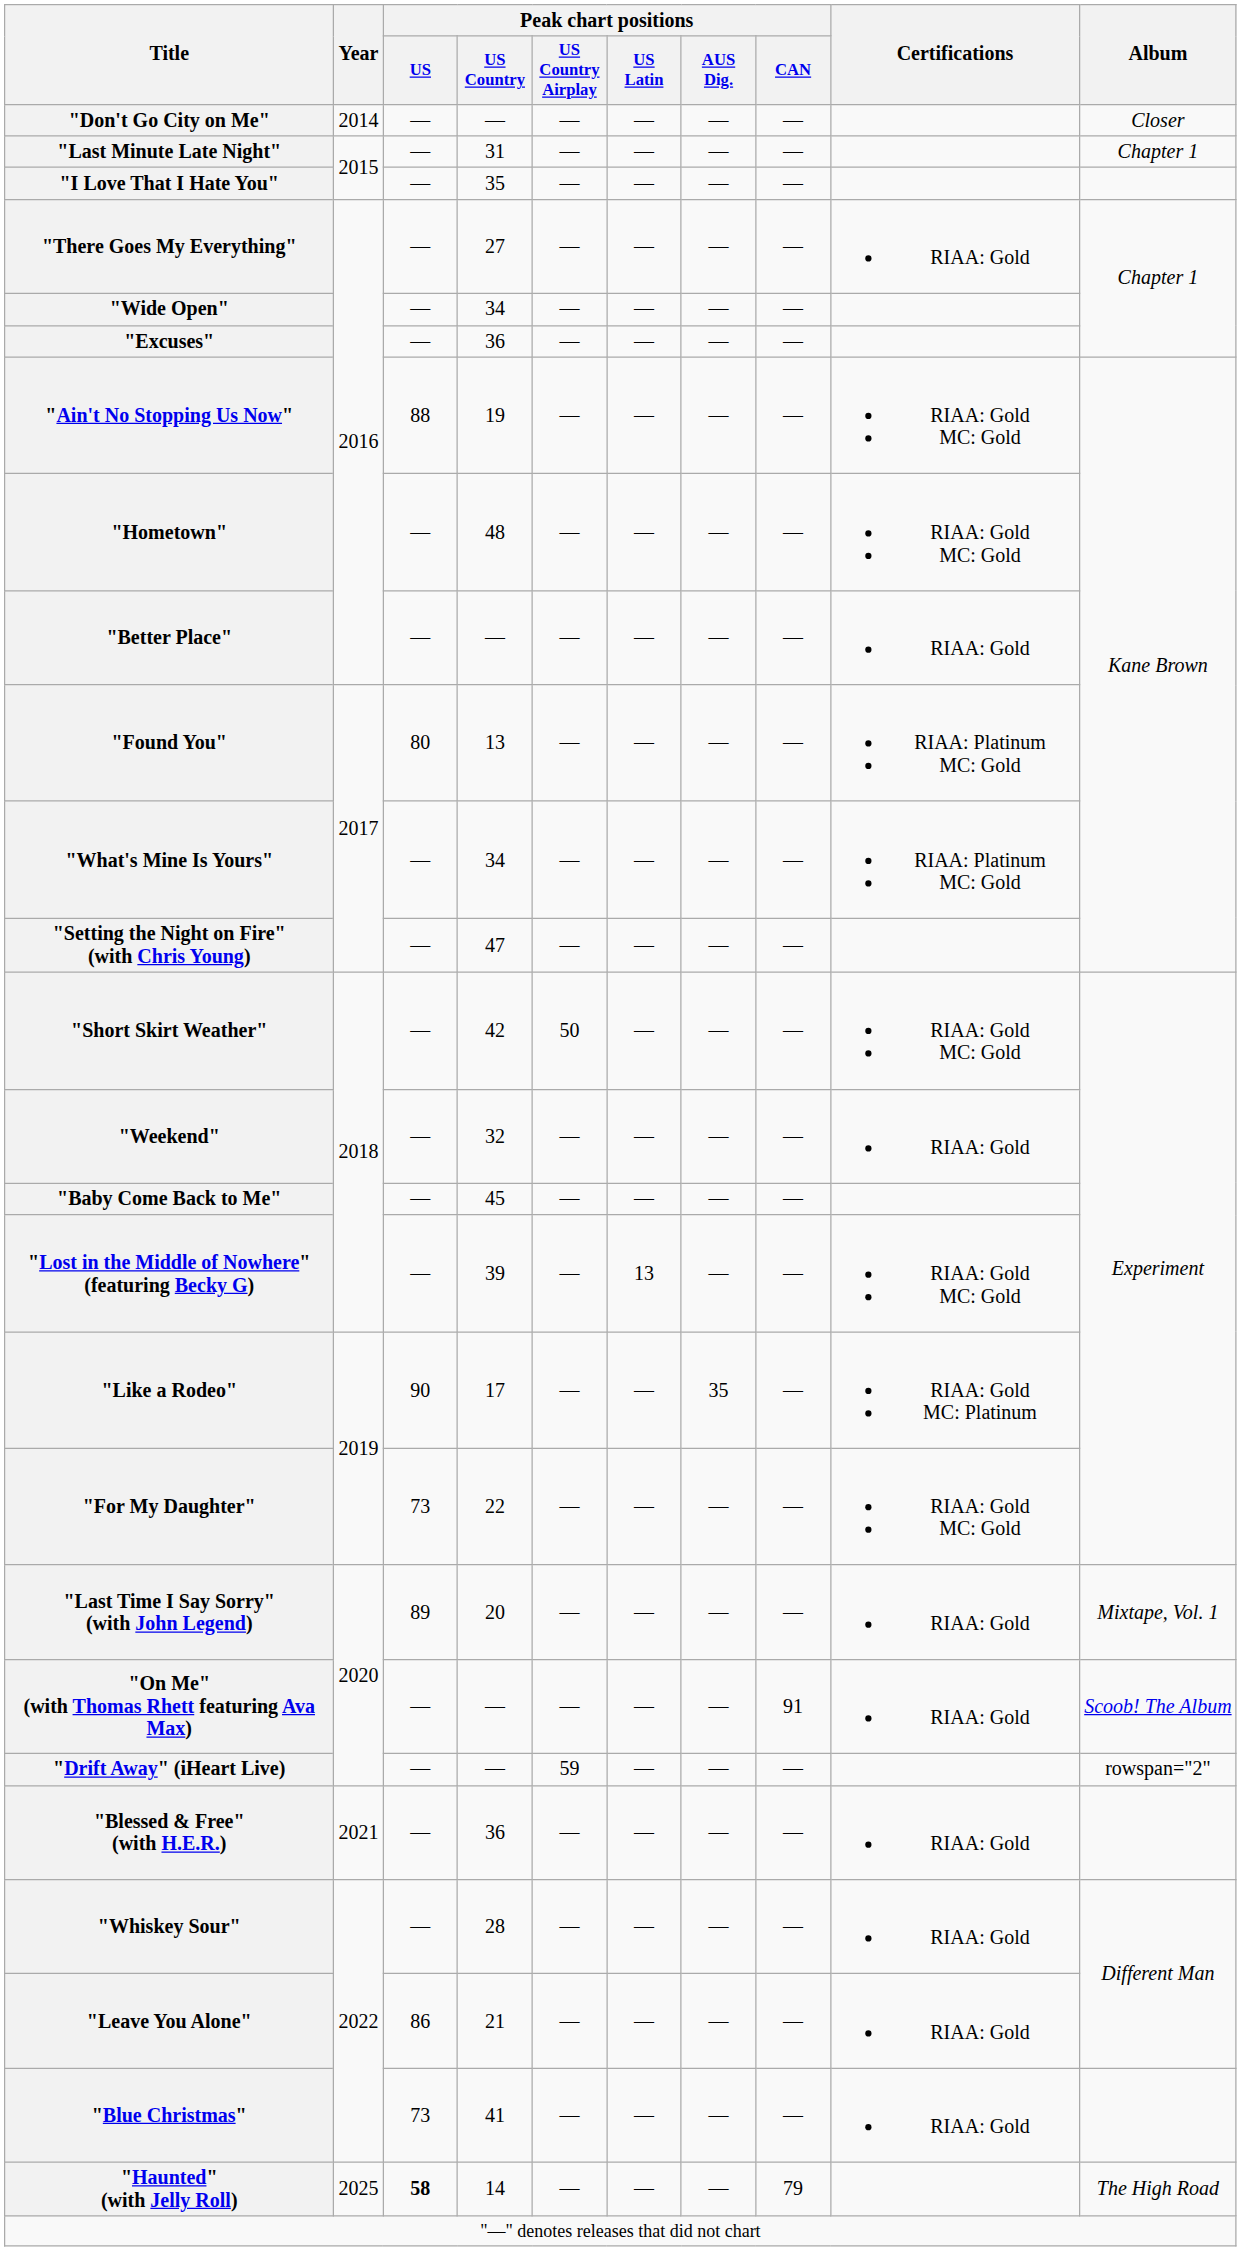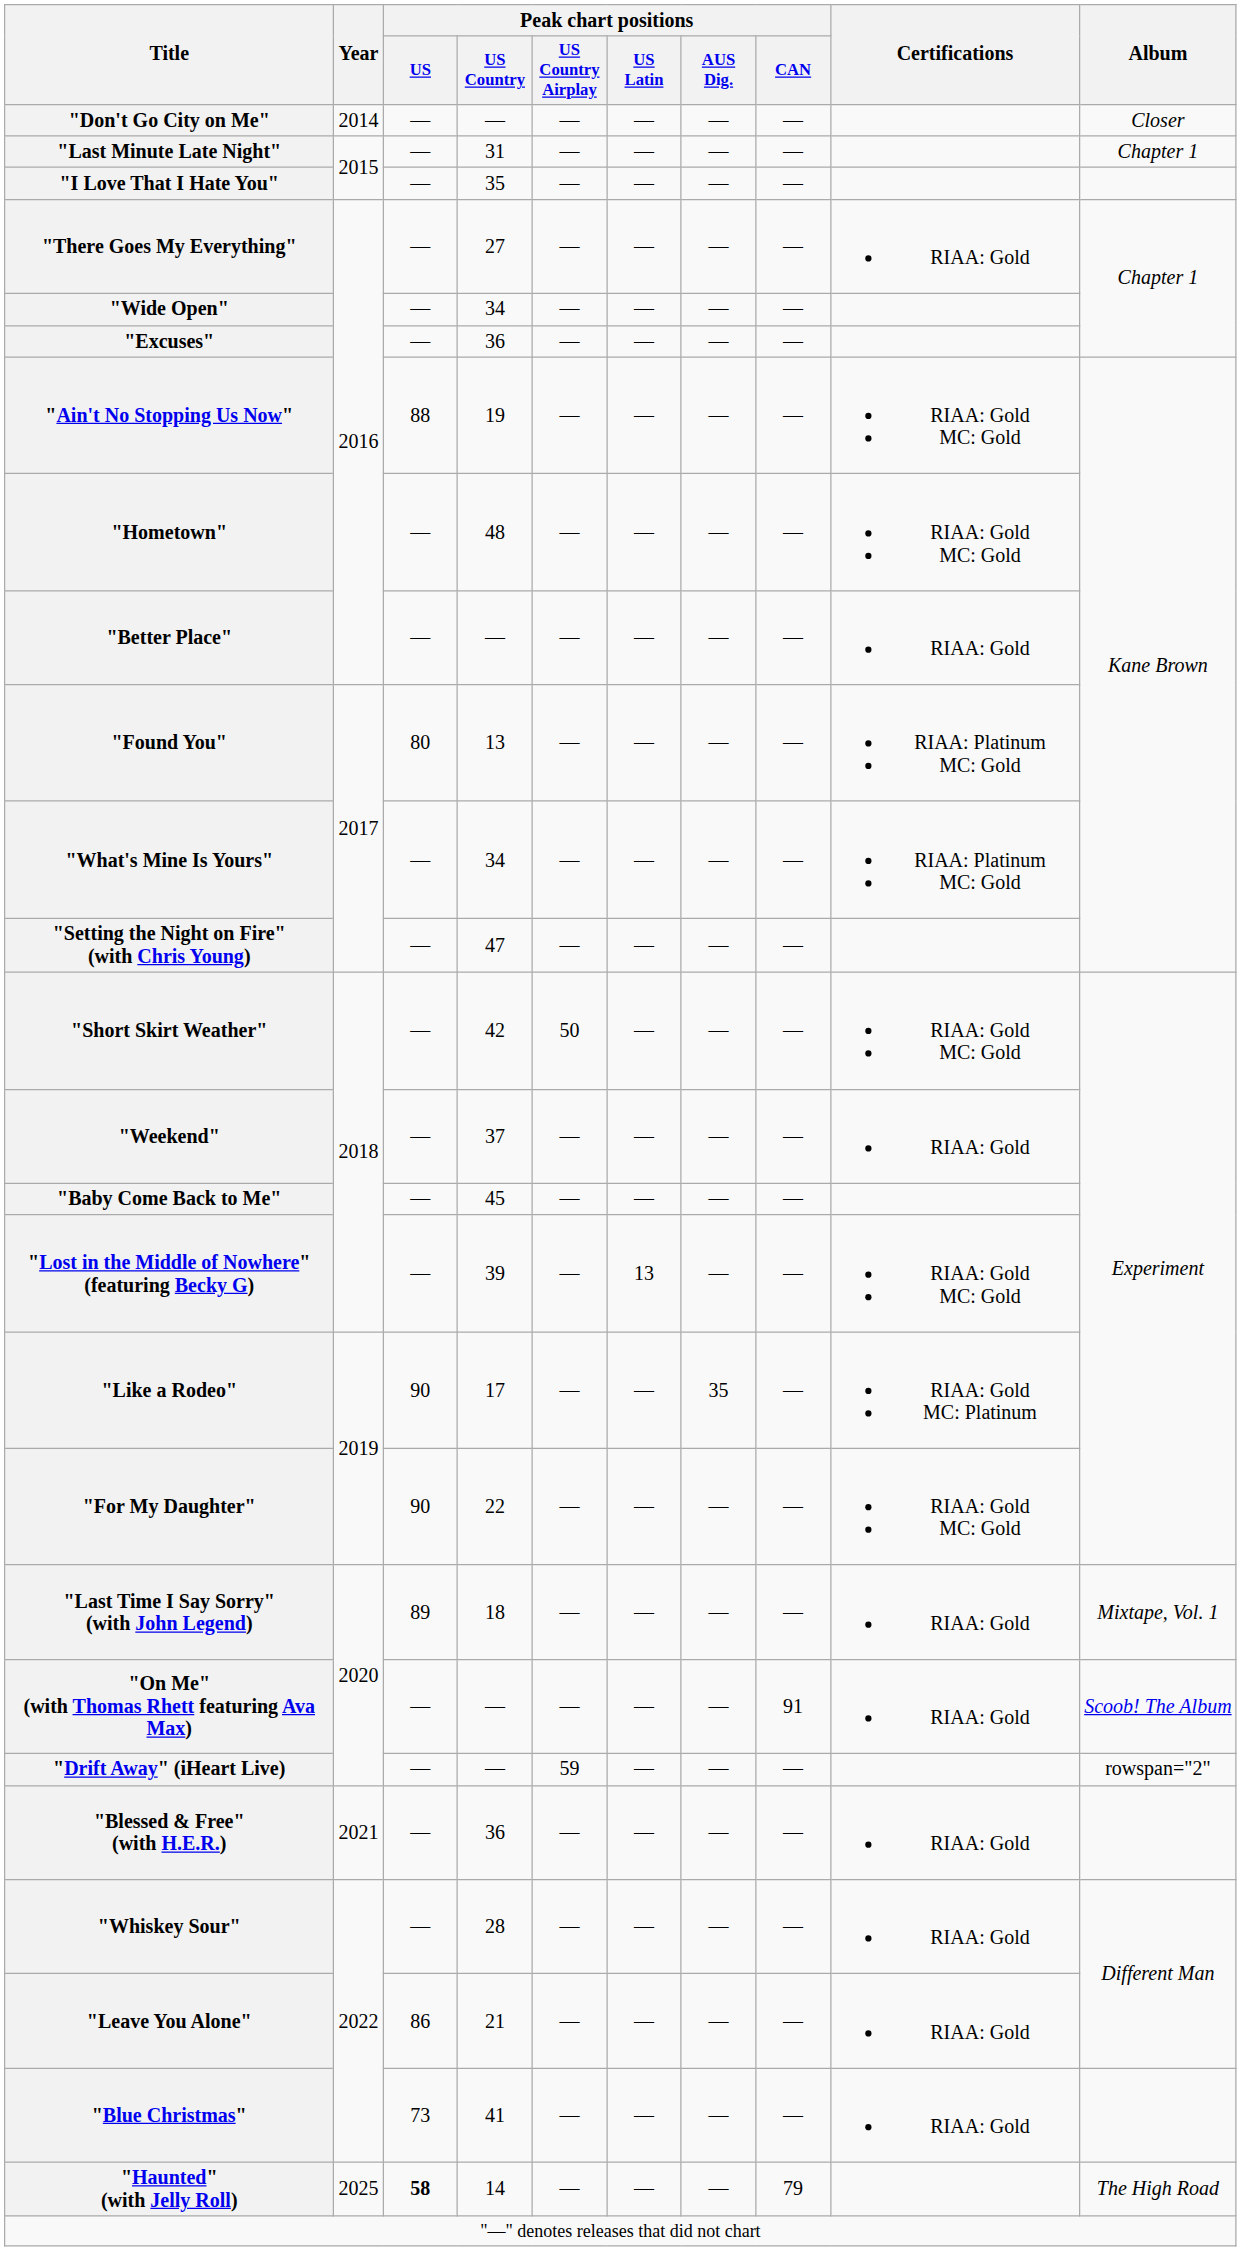(495, 1136) 32 -> (495, 1136) 37
(420, 1506) 73 -> (420, 1506) 90
(495, 1612) 20 -> (495, 1612) 18
